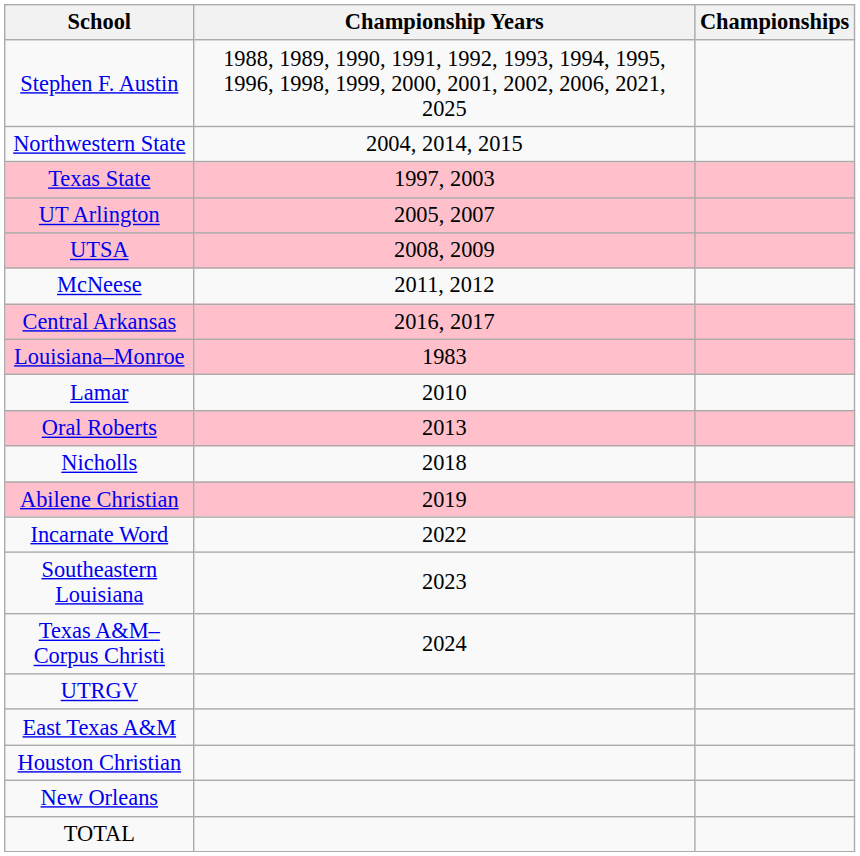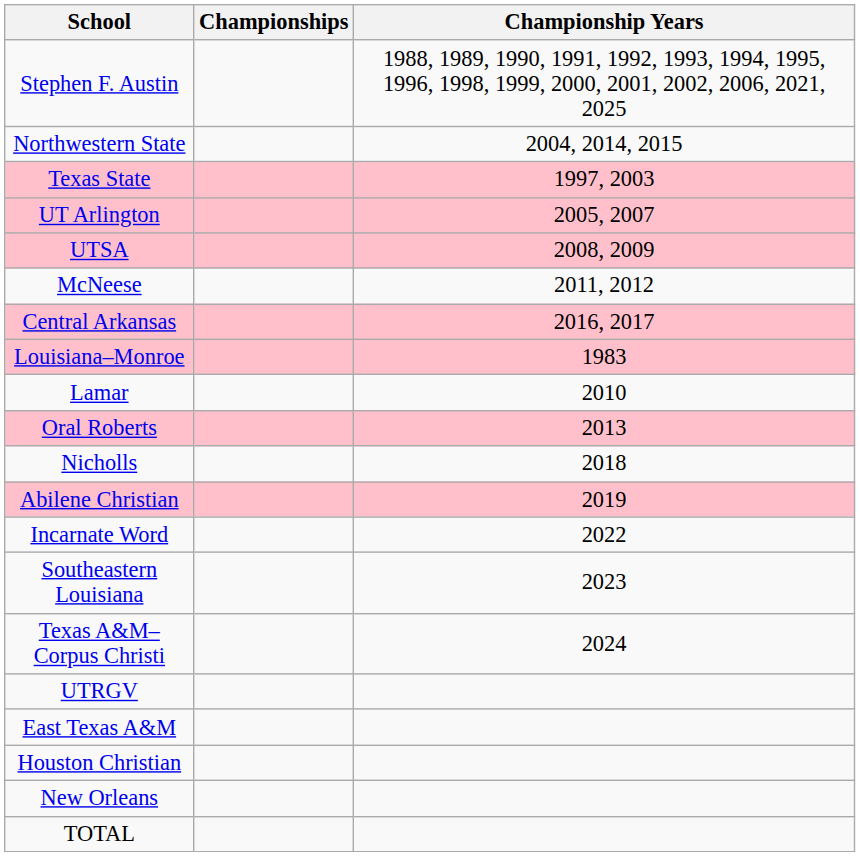columns swapped: (775, 22) <-> (444, 22)
